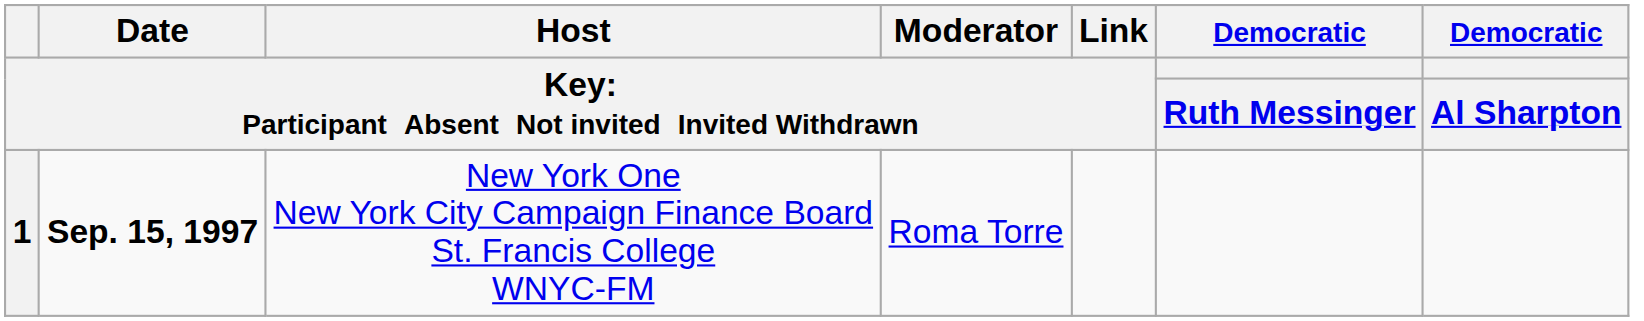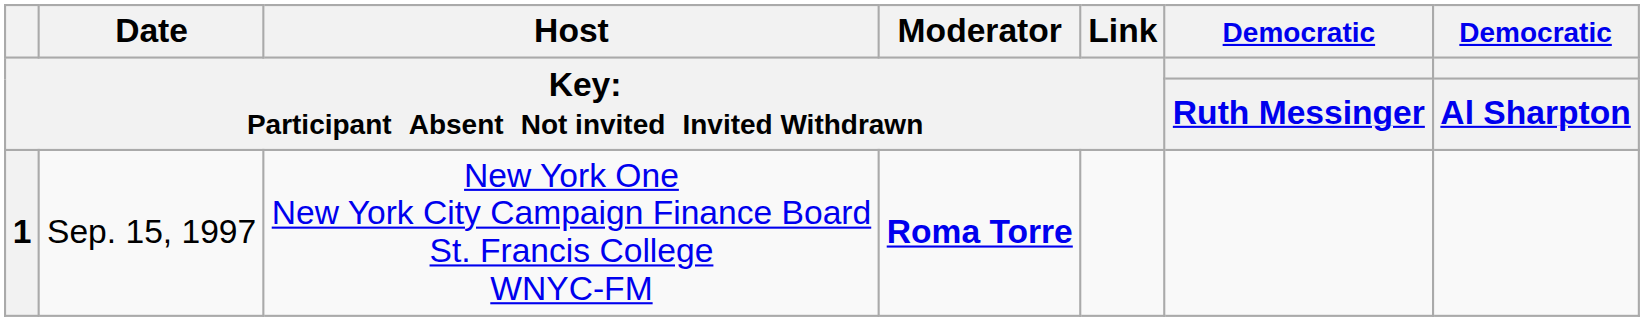(153, 232) bold -> (152, 232) normal
(976, 232) normal -> (980, 232) bold
